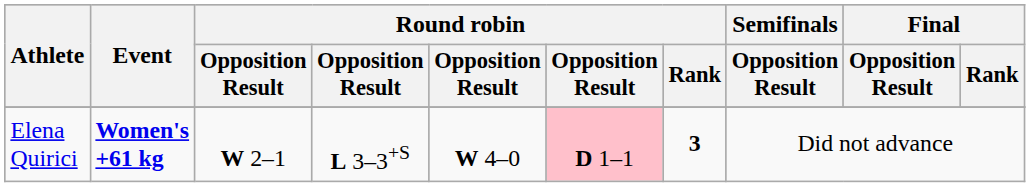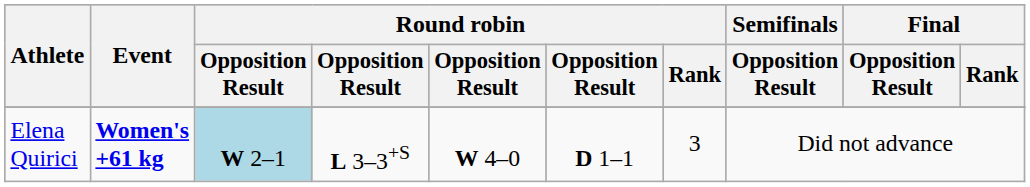(253, 158) no background -> (253, 158) lightblue background
(605, 158) pink background -> (605, 158) no background
(695, 144) bold -> (695, 144) normal
